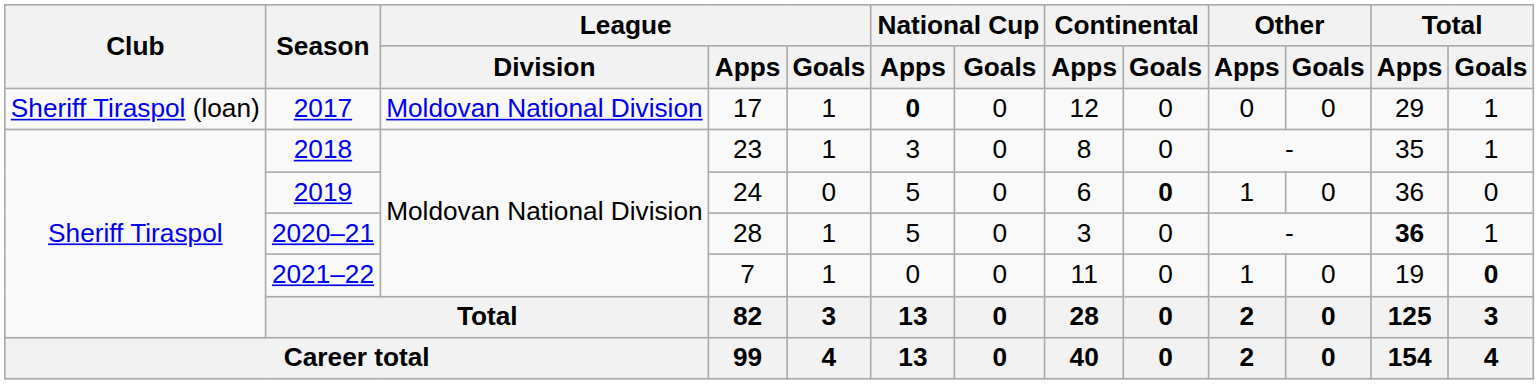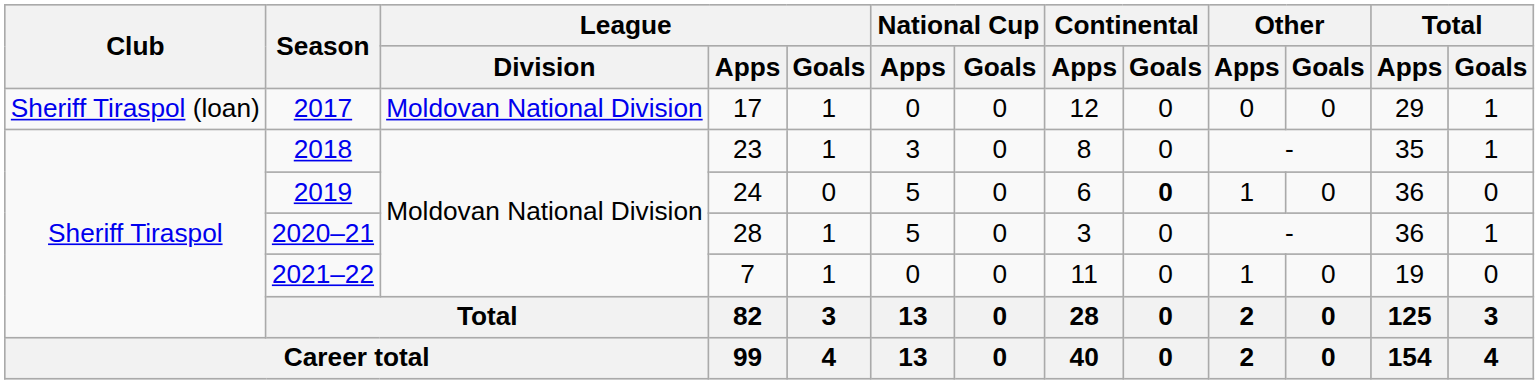(913, 108) bold -> (913, 108) normal
(1410, 233) bold -> (1410, 233) normal
(1491, 274) bold -> (1491, 274) normal
